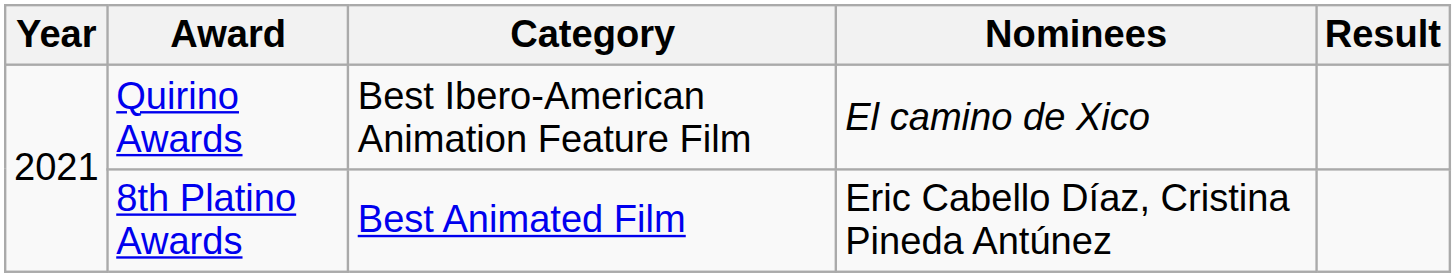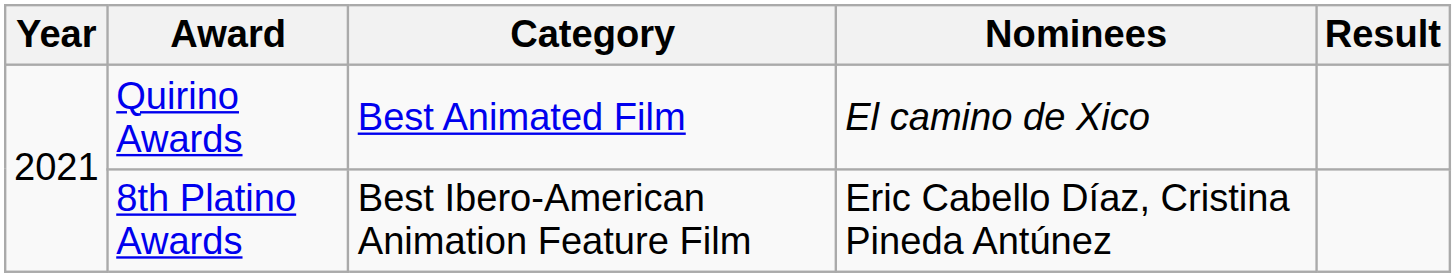(555, 116) Best Ibero-American Animation Feature Film -> (522, 116) Best Animated Film
(522, 219) Best Animated Film -> (555, 219) Best Ibero-American Animation Feature Film
